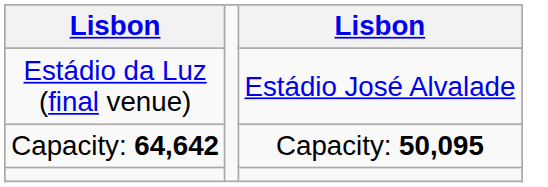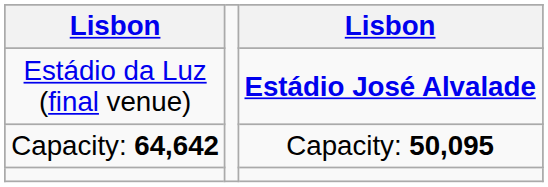(380, 85) normal -> (390, 85) bold
